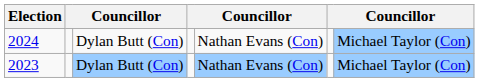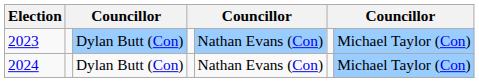rows swapped: (23, 65) <-> (23, 41)
